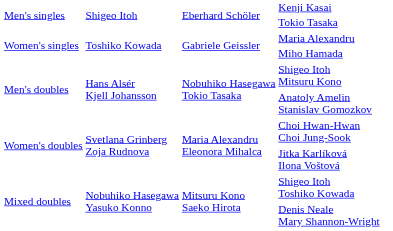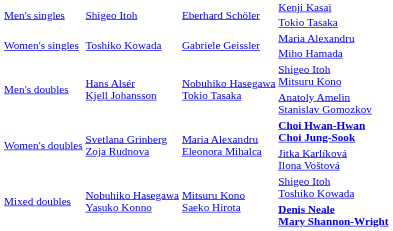(319, 131) normal -> (322, 131) bold
(329, 215) normal -> (333, 215) bold
